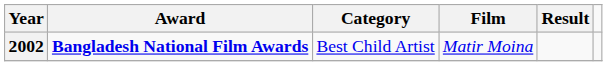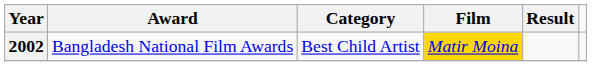(180, 46) bold -> (173, 46) normal
(488, 46) no background -> (473, 46) gold background
